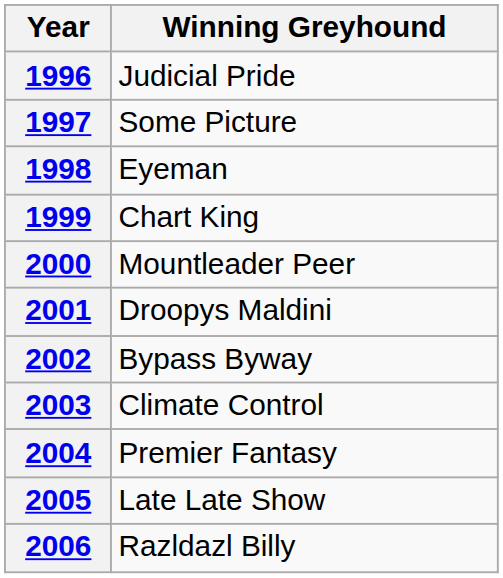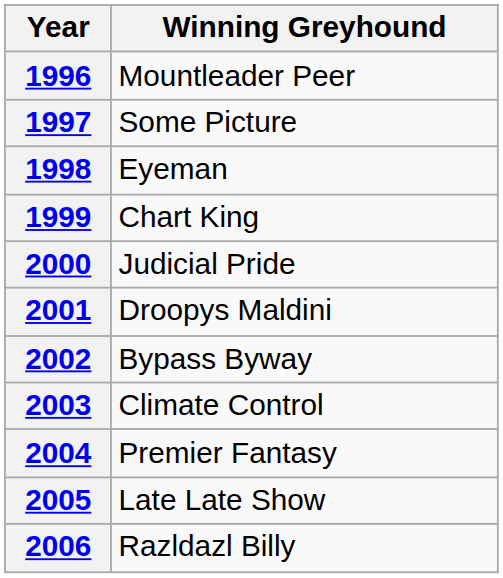(207, 75) Judicial Pride -> (237, 75) Mountleader Peer
(237, 264) Mountleader Peer -> (207, 264) Judicial Pride
